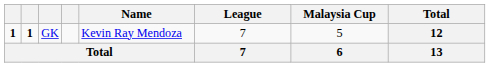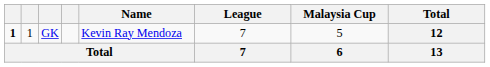(30, 33) bold -> (30, 33) normal
